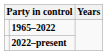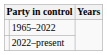(33, 27) bold -> (34, 27) normal
(39, 43) bold -> (38, 43) normal
